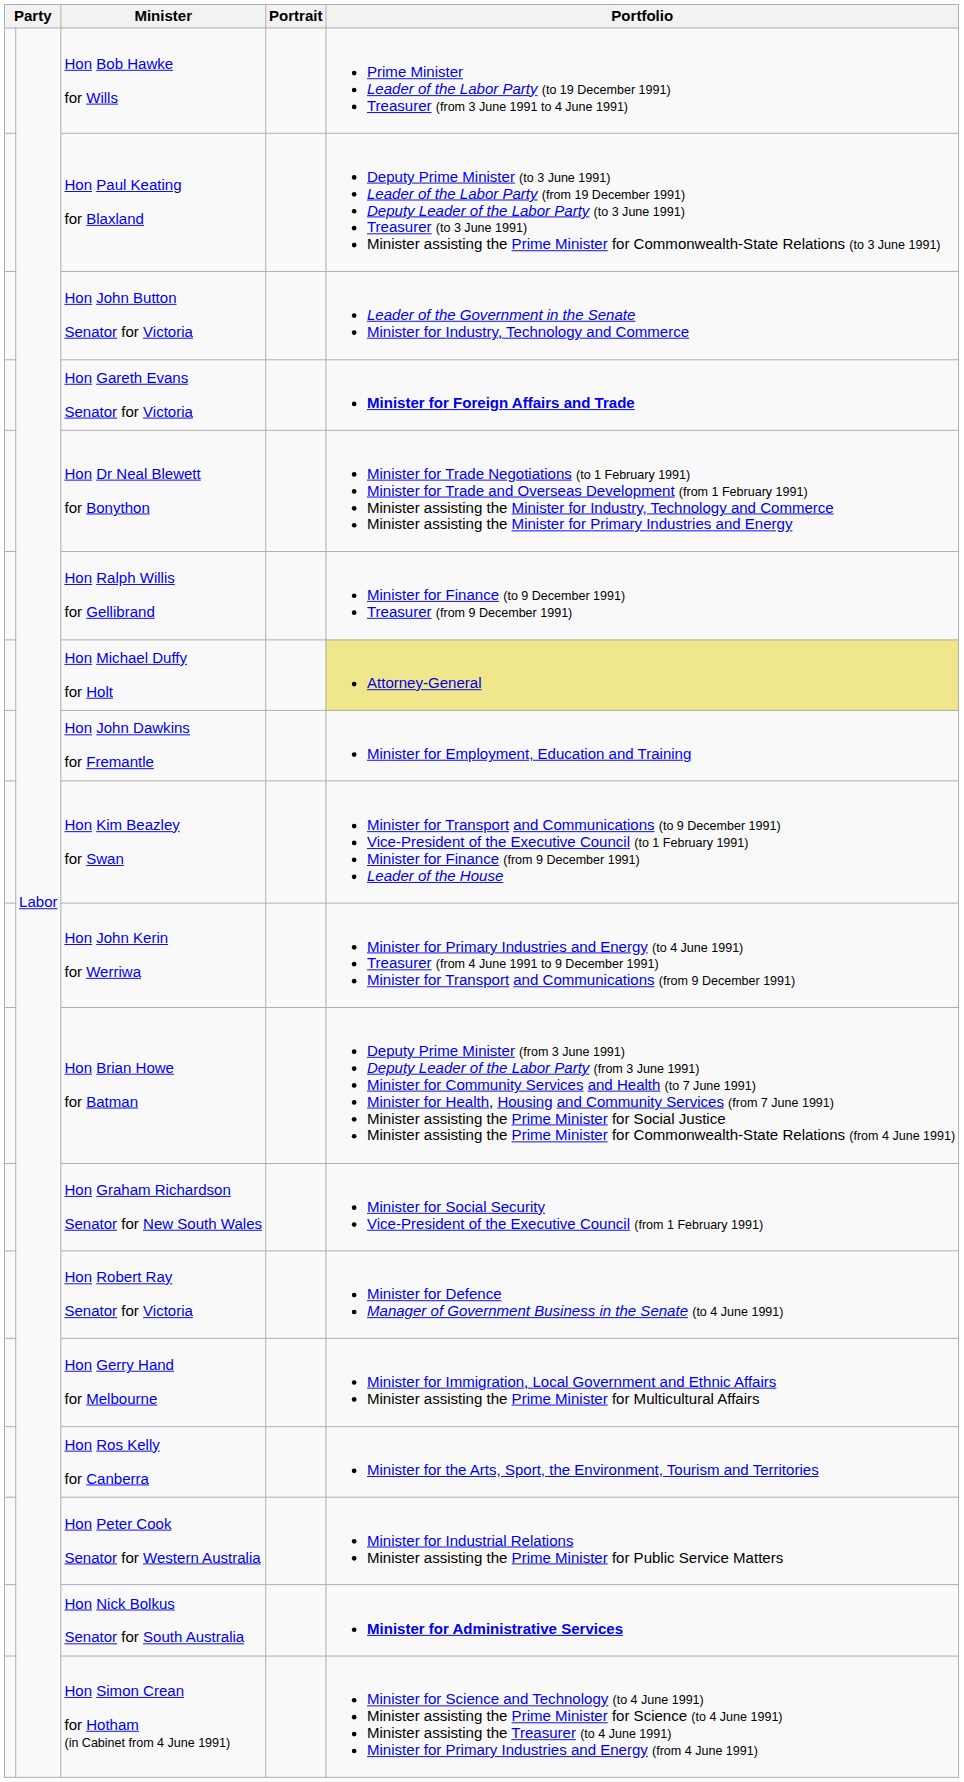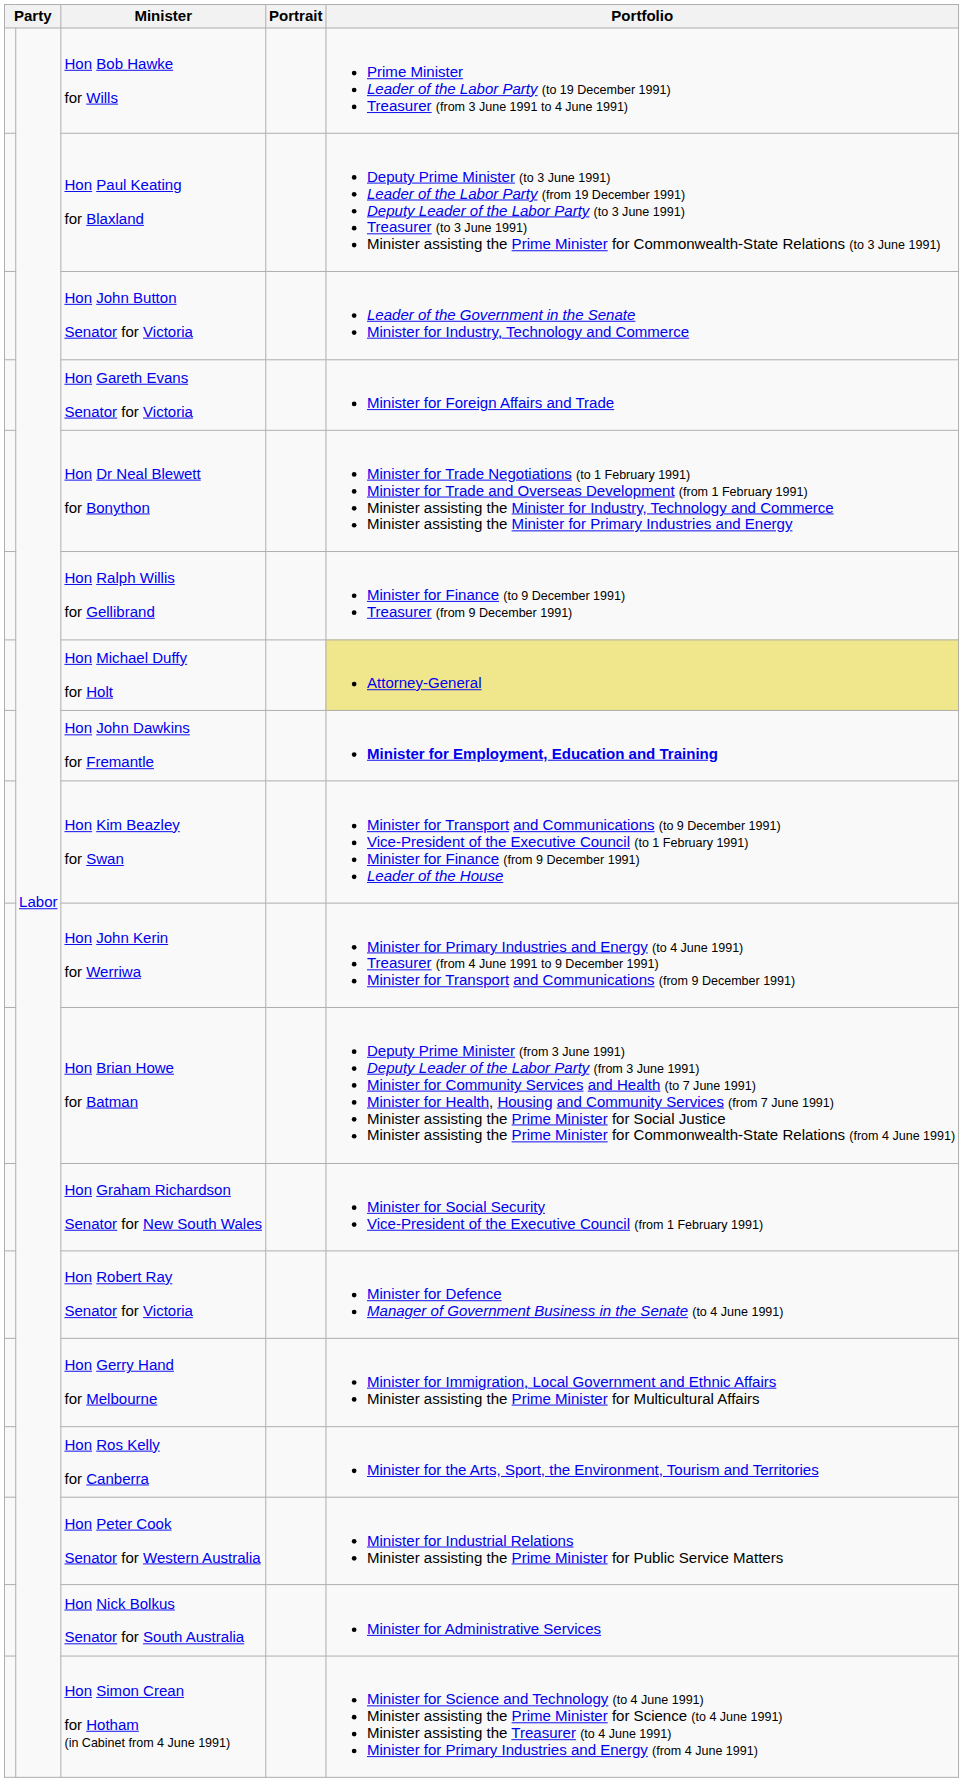(642, 403) bold -> (642, 403) normal
(642, 754) normal -> (642, 754) bold
(642, 1629) bold -> (642, 1629) normal
